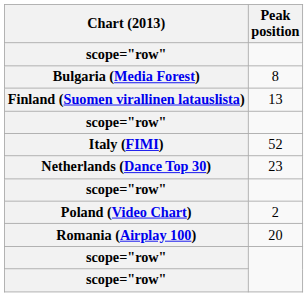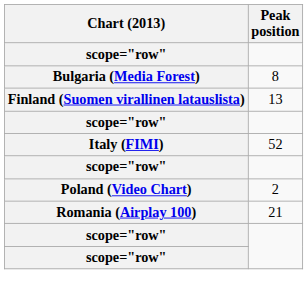- row: (126, 167)
(275, 235) 20 -> (275, 212) 21
